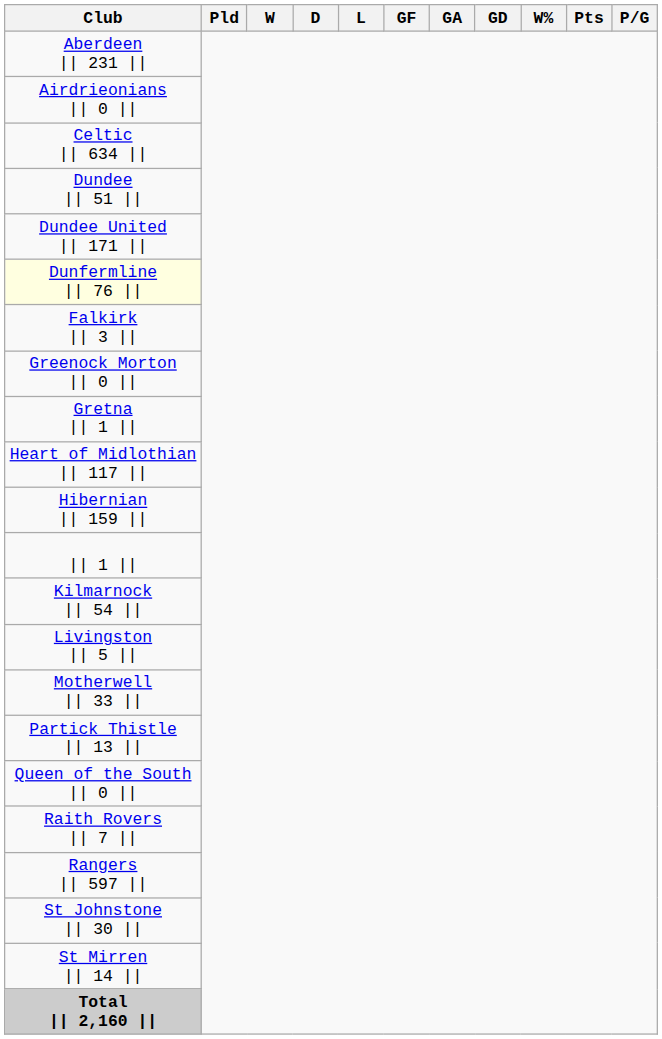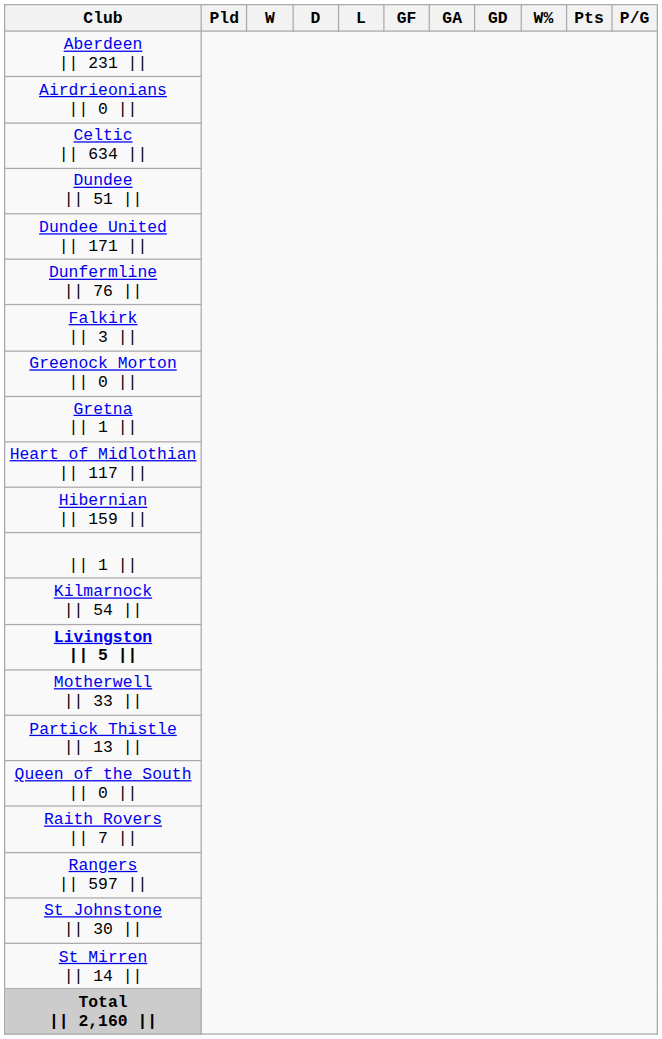(103, 282) lightyellow background -> (103, 282) no background
(103, 647) normal -> (103, 647) bold
